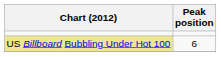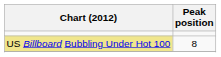(194, 43) 6 -> (194, 43) 8
